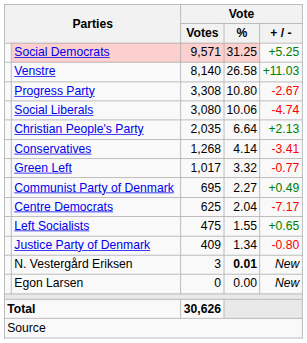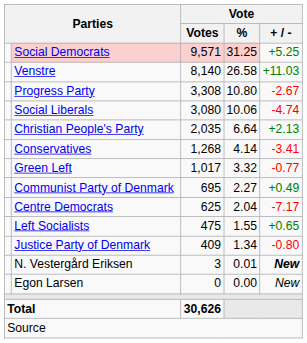(245, 264) bold -> (245, 264) normal
(287, 264) normal -> (287, 264) bold
